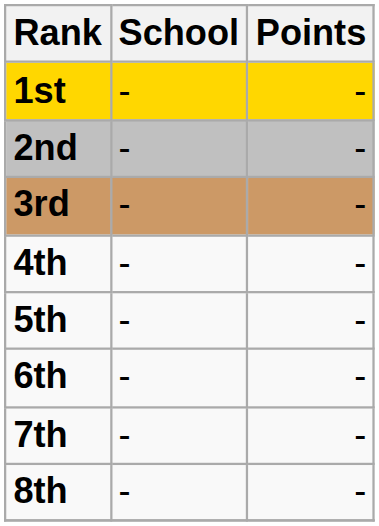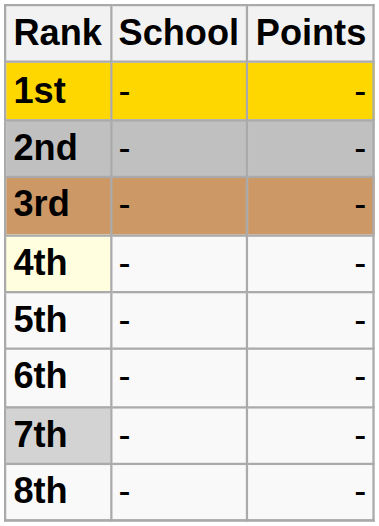(41, 262) no background -> (41, 262) lightyellow background
(41, 434) no background -> (41, 434) lightgrey background
